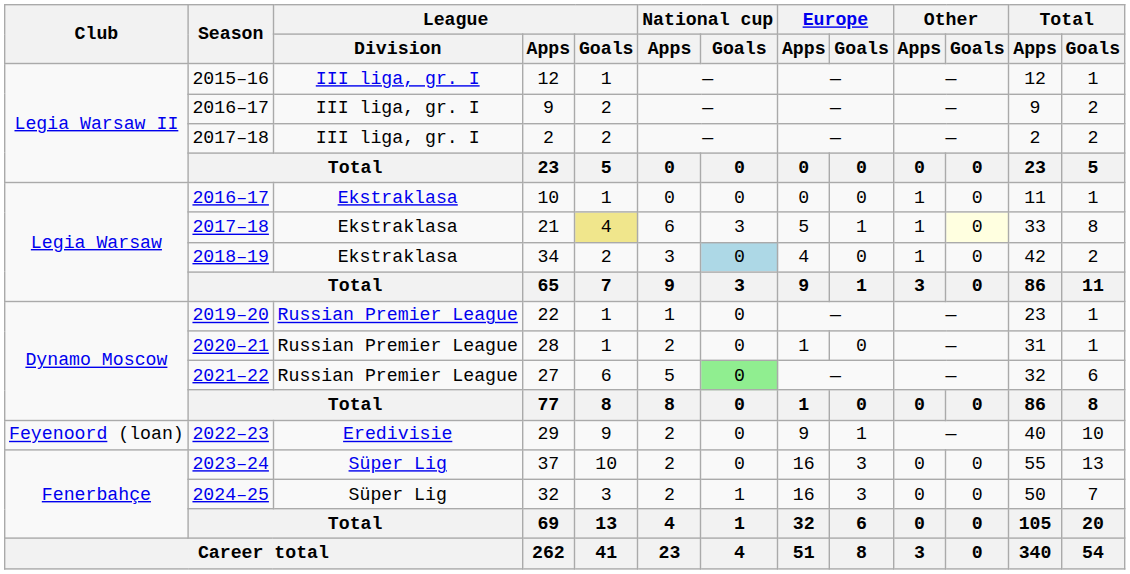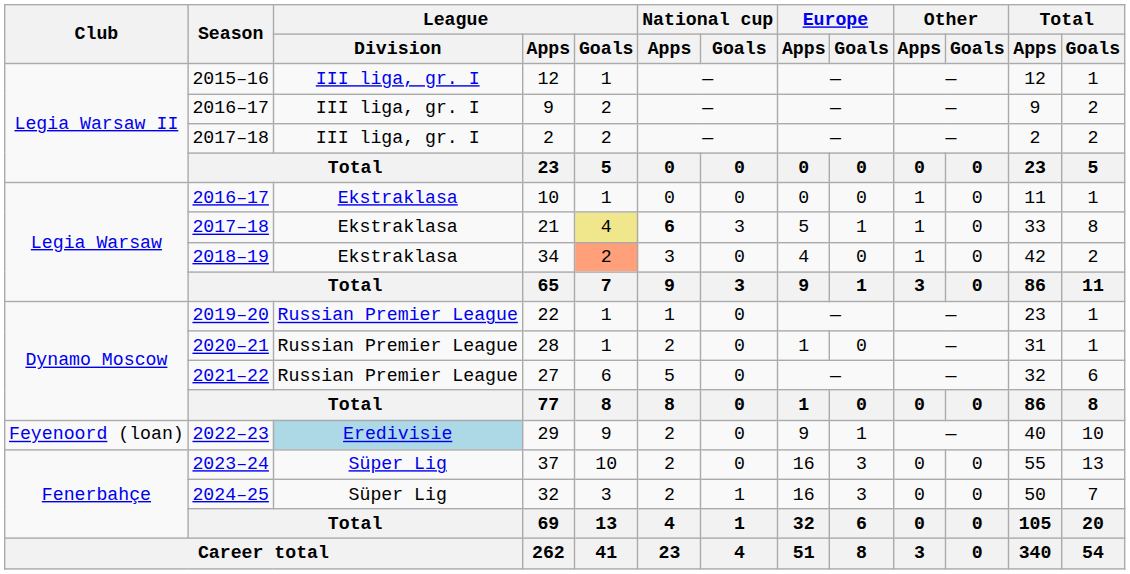(669, 227) normal -> (669, 227) bold
(977, 227) lightyellow background -> (977, 227) no background
(606, 257) no background -> (606, 257) lightsalmon background
(739, 257) lightblue background -> (739, 257) no background
(739, 375) lightgreen background -> (739, 375) no background
(398, 435) no background -> (398, 435) lightblue background
